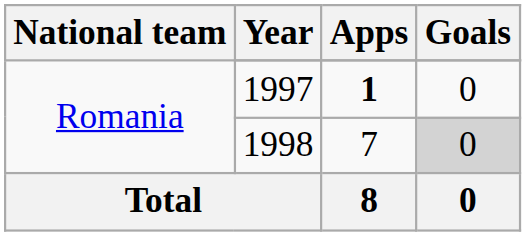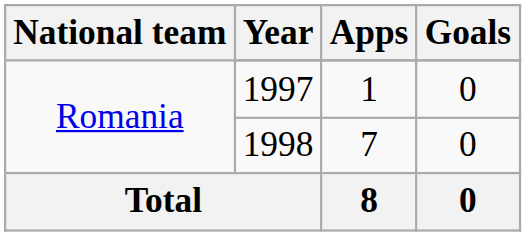(369, 88) bold -> (369, 88) normal
(468, 144) lightgrey background -> (468, 144) no background
